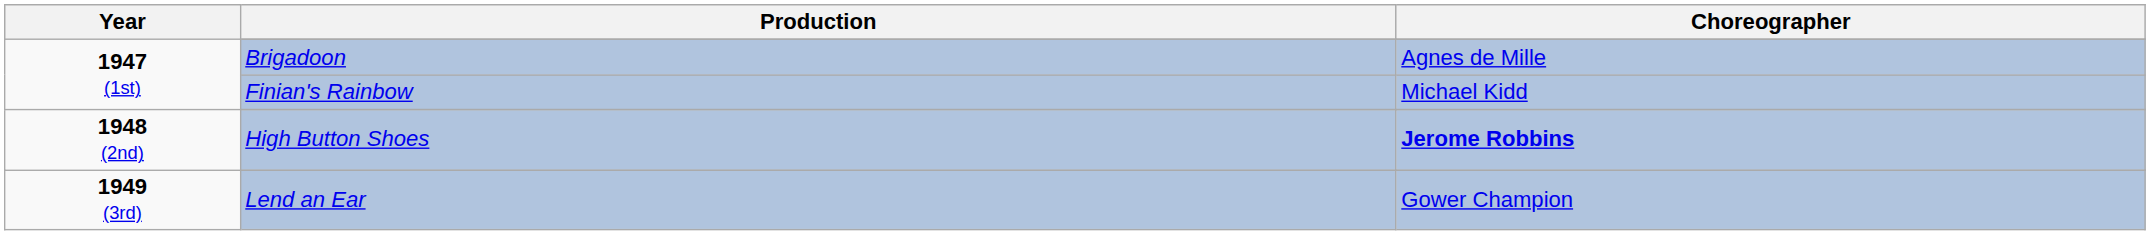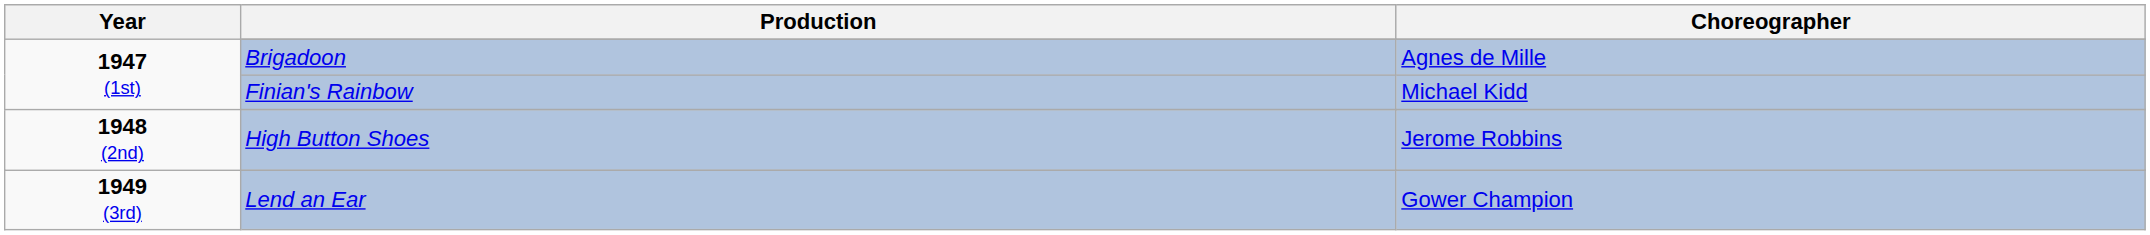(1488, 139) bold -> (1482, 139) normal
